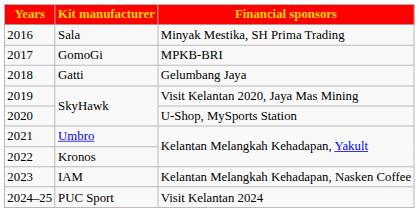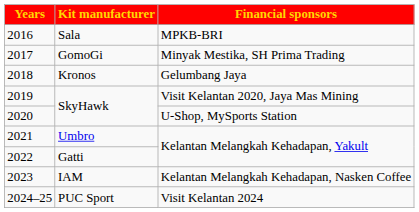(253, 34) Minyak Mestika, SH Prima Trading -> (192, 34) MPKB-BRI
(192, 55) MPKB-BRI -> (253, 55) Minyak Mestika, SH Prima Trading
(71, 75) Gatti -> (77, 75) Kronos
(77, 156) Kronos -> (71, 156) Gatti
